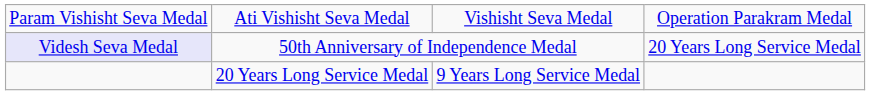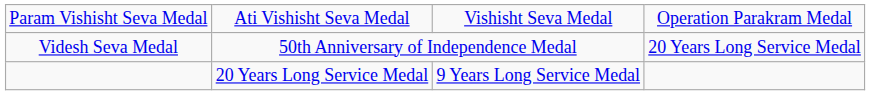(108, 47) lavender background -> (108, 47) no background
